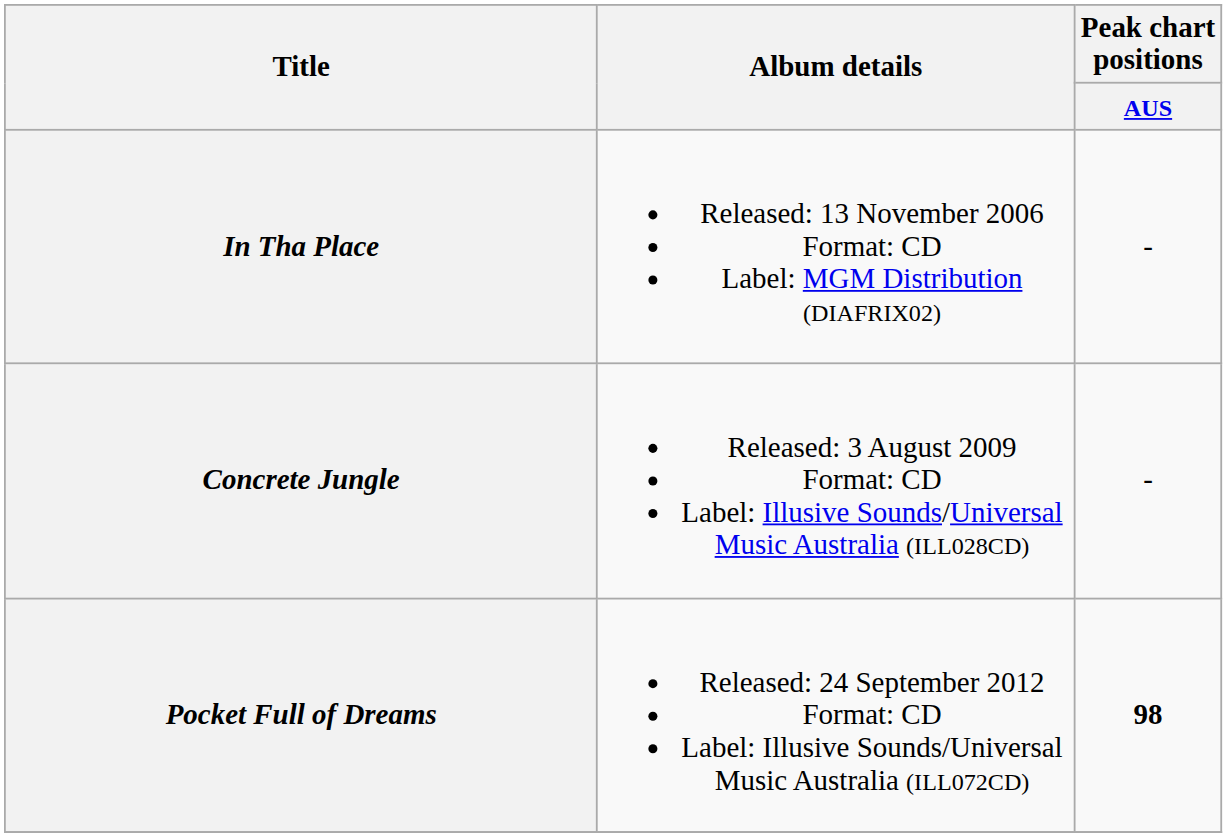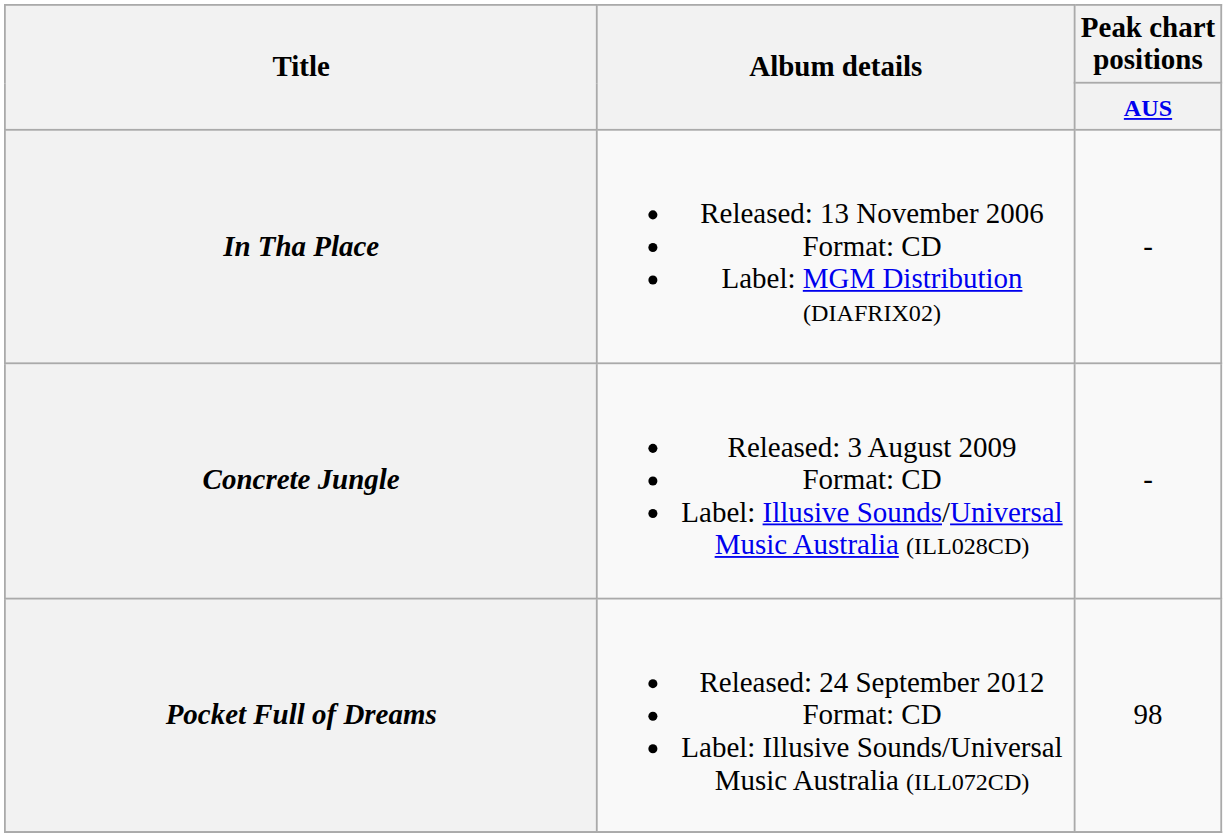(1148, 714) bold -> (1148, 714) normal
